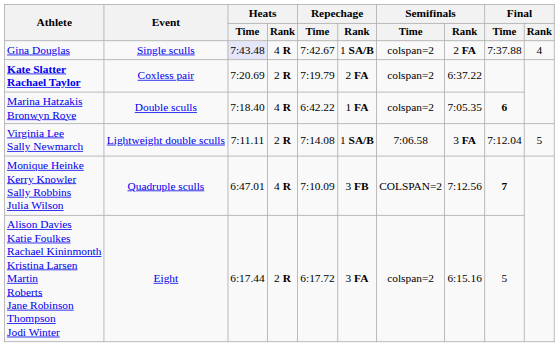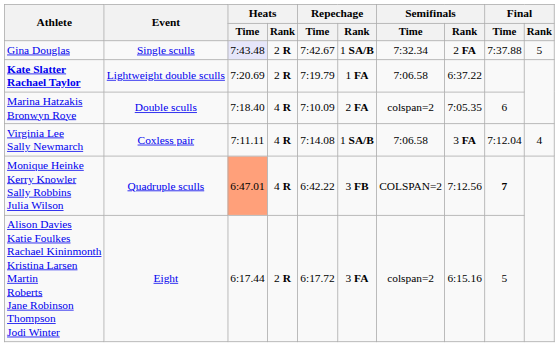(282, 50) 4 R -> (282, 50) 2 R
(411, 50) colspan=2 -> (411, 50) 7:32.34
(539, 50) 4 -> (539, 50) 5
(166, 76) Coxless pair -> (166, 76) Lightweight double sculls
(357, 76) 2 FA -> (357, 76) 1 FA
(411, 76) colspan=2 -> (411, 76) 7:06.58
(318, 108) 6:42.22 -> (318, 108) 7:10.09
(357, 108) 1 FA -> (357, 108) 2 FA
(504, 108) bold -> (504, 108) normal
(166, 140) Lightweight double sculls -> (166, 140) Coxless pair
(282, 140) 2 R -> (282, 140) 4 R
(539, 140) 5 -> (539, 140) 4
(247, 186) no background -> (247, 186) lightsalmon background
(318, 186) 7:10.09 -> (318, 186) 6:42.22
